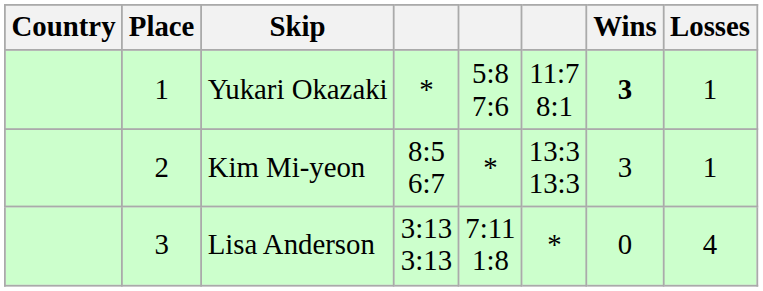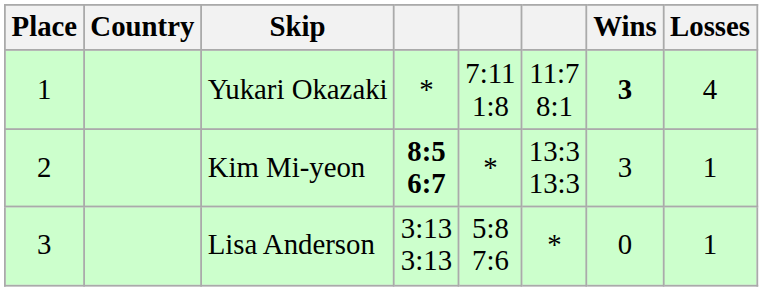columns swapped: (162, 27) <-> (64, 27)
(490, 89) 5:8 7:6 -> (490, 89) 7:11 1:8
(710, 89) 1 -> (710, 89) 4
(426, 167) normal -> (426, 167) bold
(490, 245) 7:11 1:8 -> (490, 245) 5:8 7:6
(710, 245) 4 -> (710, 245) 1
